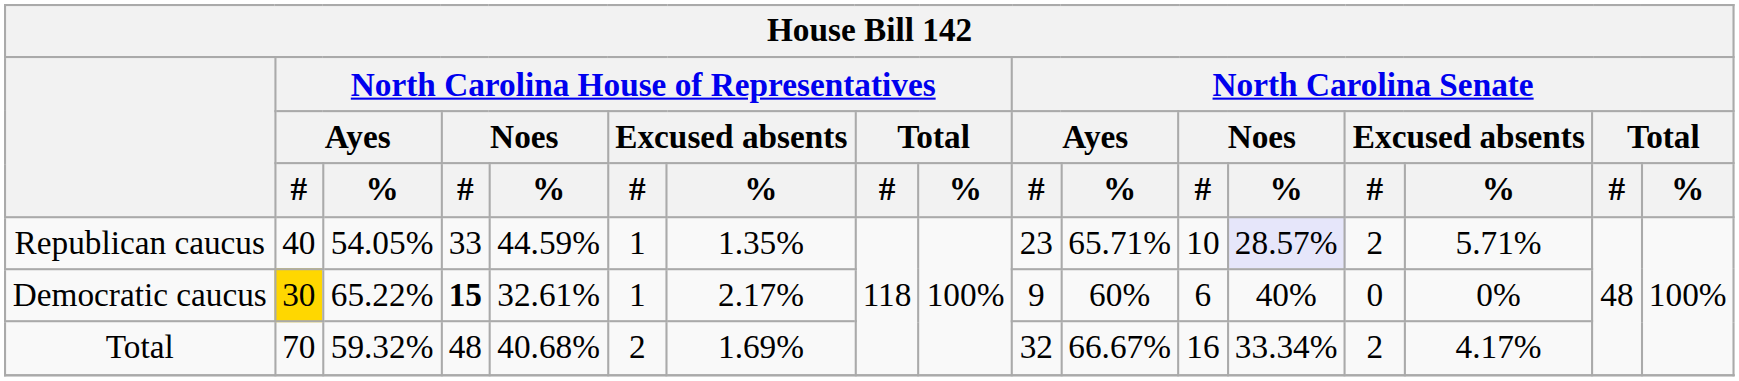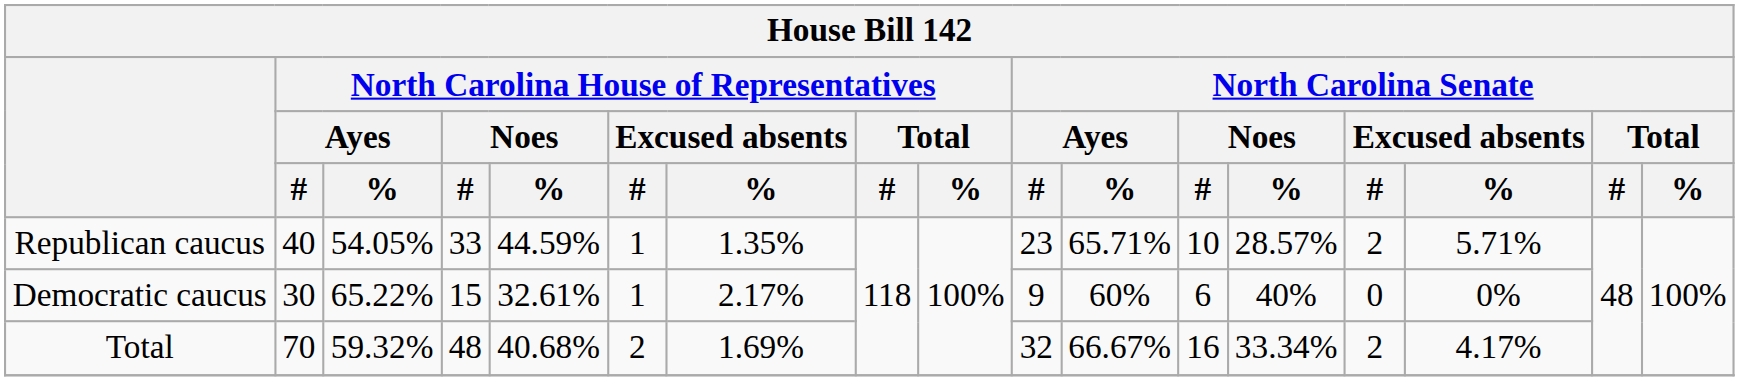(1286, 242) lavender background -> (1286, 242) no background
(299, 294) gold background -> (299, 294) no background
(465, 294) bold -> (465, 294) normal
